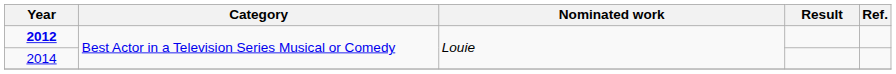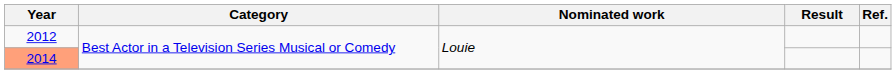(42, 36) bold -> (42, 36) normal
(42, 58) no background -> (42, 58) lightsalmon background
